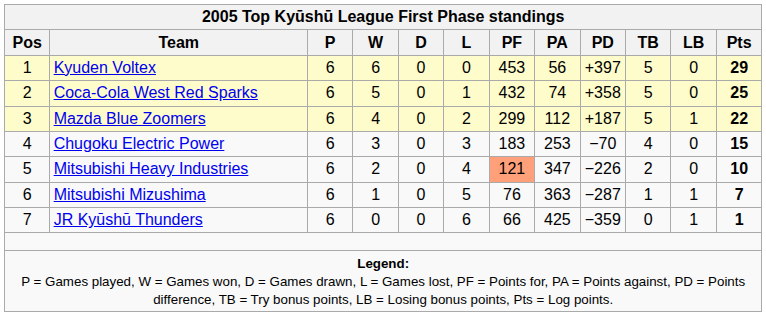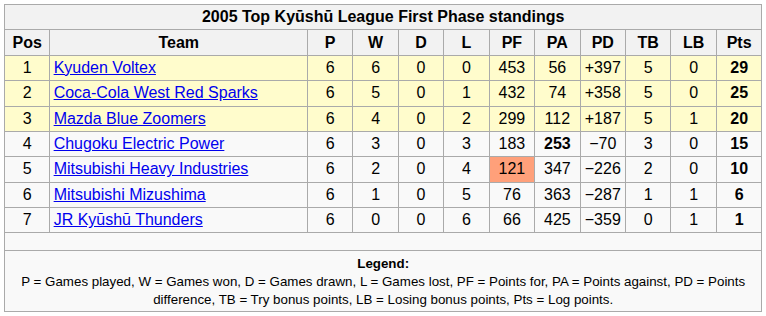(739, 118) 22 -> (739, 118) 20
(557, 144) normal -> (557, 144) bold
(648, 144) 4 -> (648, 144) 3
(739, 194) 7 -> (739, 194) 6
